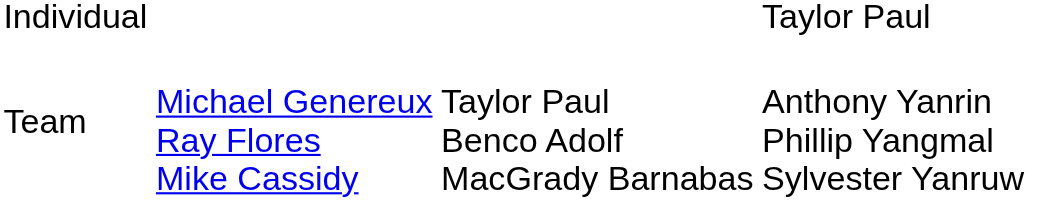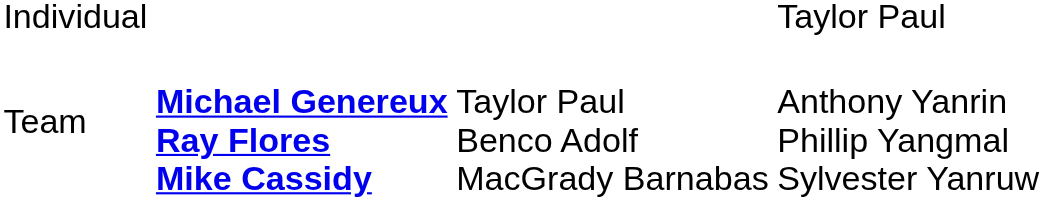(294, 140) normal -> (302, 140) bold
